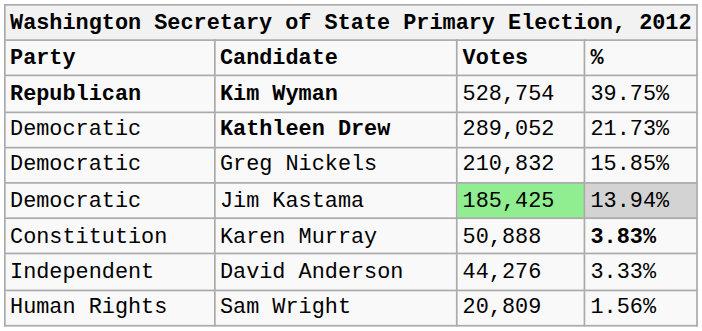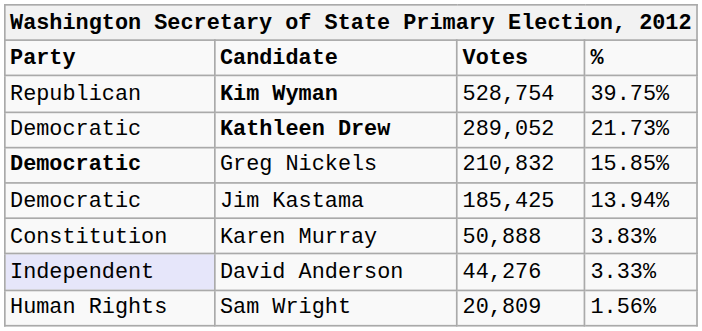(76, 94) bold -> (76, 94) normal
(76, 165) normal -> (76, 165) bold
(508, 201) lightgreen background -> (508, 201) no background
(630, 201) lightgrey background -> (630, 201) no background
(623, 236) bold -> (623, 236) normal
(82, 272) no background -> (82, 272) lavender background
